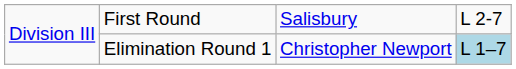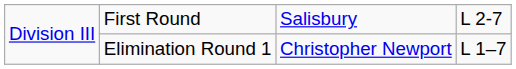(483, 49) lightblue background -> (483, 49) no background
